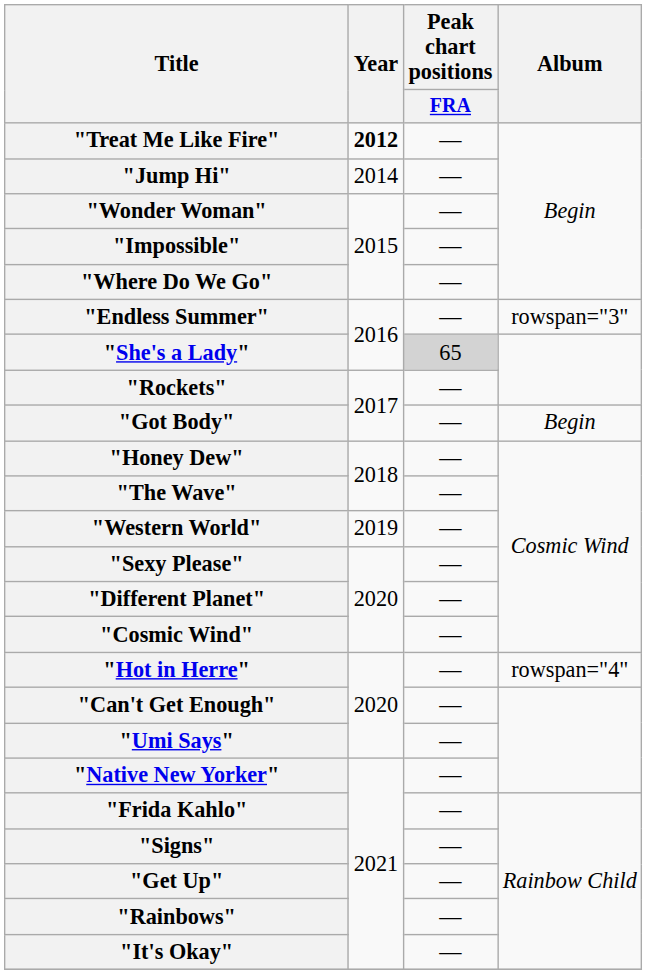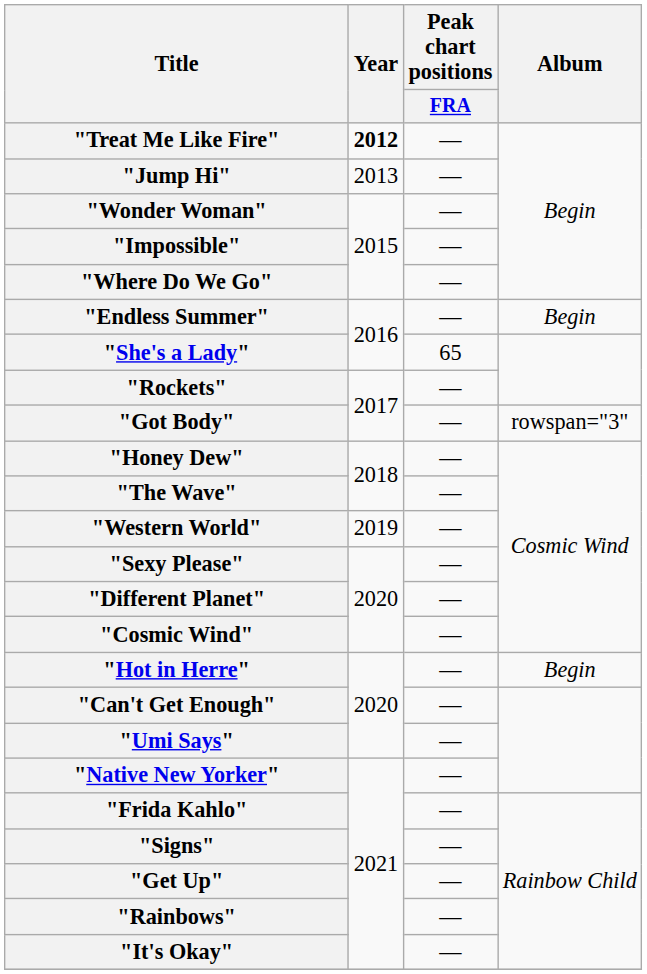(376, 175) 2014 -> (376, 175) 2013
(570, 316) rowspan="3" -> (570, 316) Begin
(450, 352) lightgrey background -> (450, 352) no background
(570, 422) Begin -> (570, 422) rowspan="3"
(570, 669) rowspan="4" -> (570, 669) Begin
